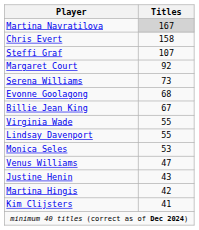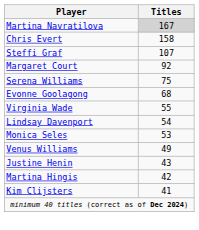(166, 81) 73 -> (166, 81) 75
- row: (47, 108)
(166, 136) 55 -> (166, 122) 54
(166, 163) 47 -> (166, 149) 49
